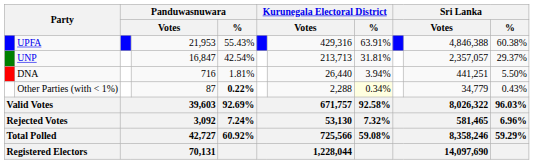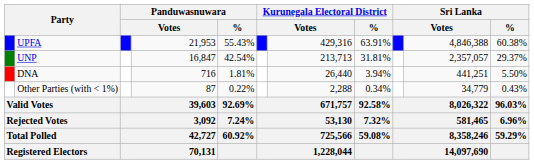(241, 89) bold -> (242, 89) normal
(378, 89) lightyellow background -> (378, 89) no background
